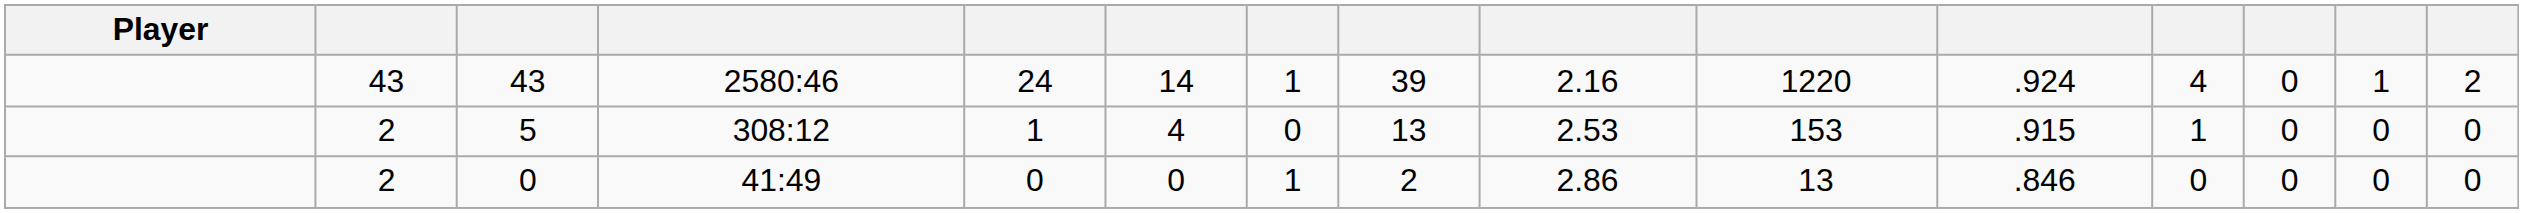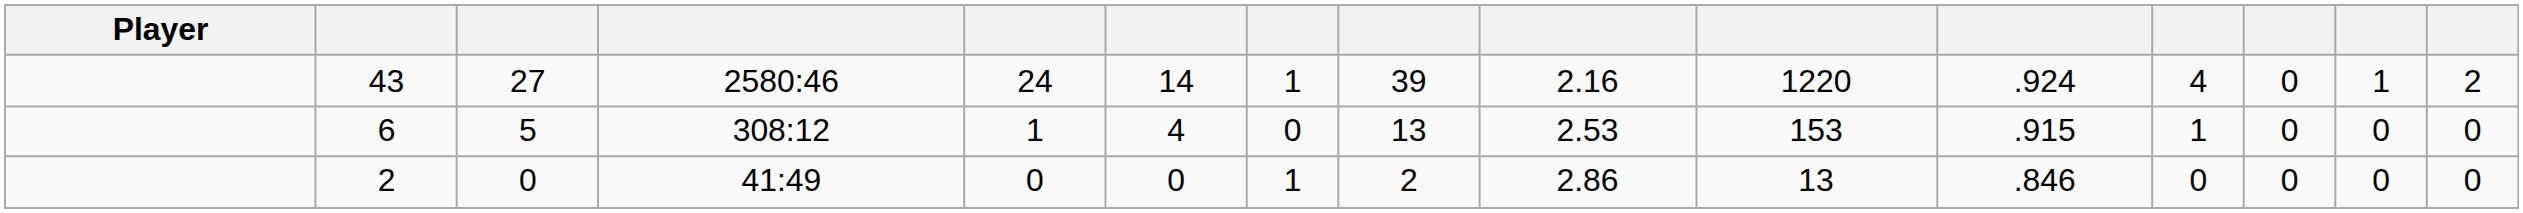(528, 80) 43 -> (528, 80) 27
(387, 130) 2 -> (387, 130) 6
